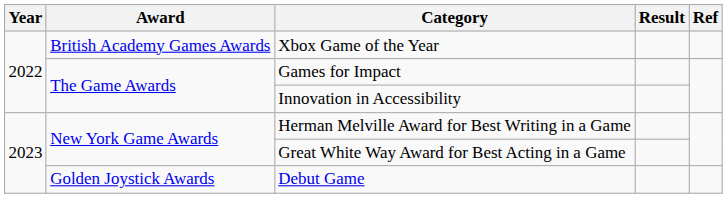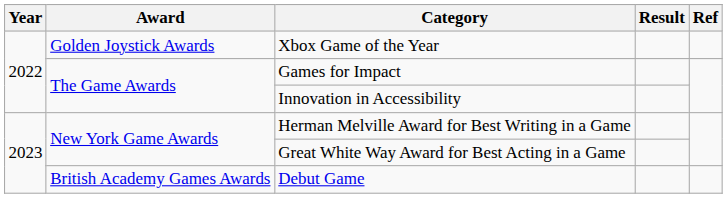(160, 44) British Academy Games Awards -> (132, 44) Golden Joystick Awards
(132, 179) Golden Joystick Awards -> (160, 179) British Academy Games Awards
